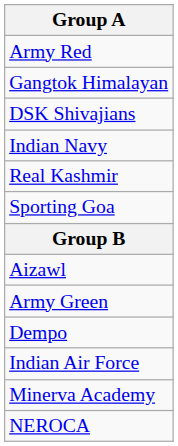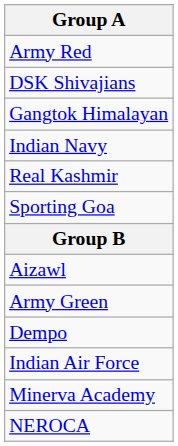(89, 82) Gangtok Himalayan -> (72, 82) DSK Shivajians
(72, 113) DSK Shivajians -> (89, 113) Gangtok Himalayan
